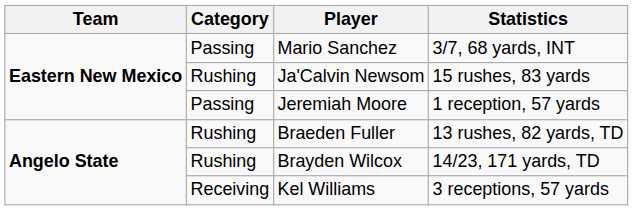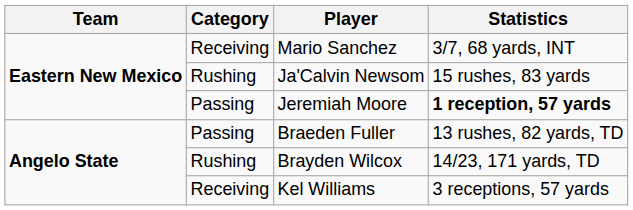(222, 48) Passing -> (230, 48) Receiving
(516, 104) normal -> (522, 104) bold
(223, 133) Rushing -> (222, 133) Passing
